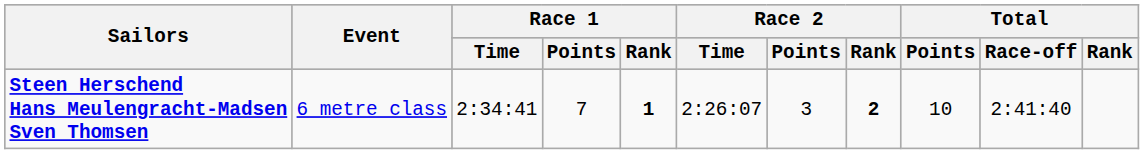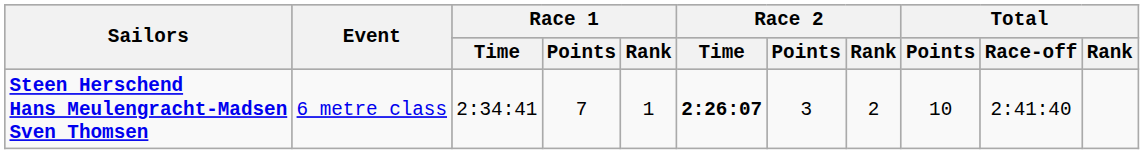(649, 109) bold -> (649, 109) normal
(722, 109) normal -> (722, 109) bold
(873, 109) bold -> (873, 109) normal
